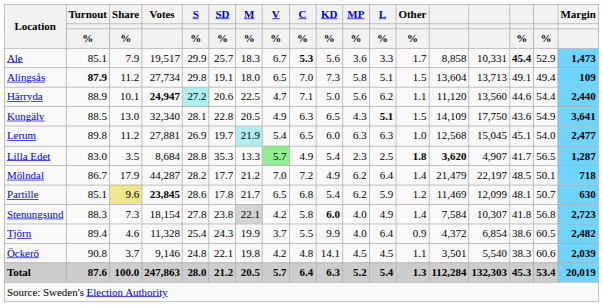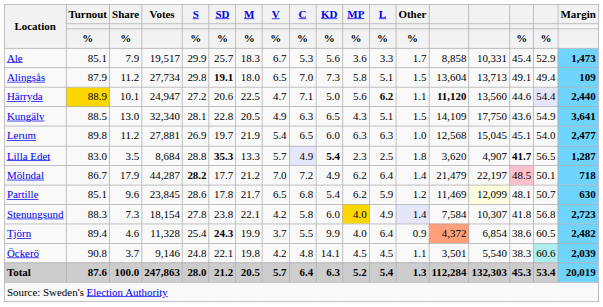(306, 58) bold -> (306, 58) normal
(522, 58) bold -> (522, 58) normal
(97, 77) bold -> (97, 77) normal
(224, 77) normal -> (224, 77) bold
(97, 97) no background -> (97, 97) gold background
(165, 97) bold -> (165, 97) normal
(197, 97) paleturquoise background -> (197, 97) no background
(386, 97) normal -> (386, 97) bold
(452, 97) normal -> (452, 97) bold
(546, 97) no background -> (546, 97) lavender background
(386, 116) bold -> (386, 116) normal
(250, 136) paleturquoise background -> (250, 136) no background
(224, 155) normal -> (224, 155) bold
(280, 155) lightgreen background -> (280, 155) no background
(306, 155) no background -> (306, 155) lavender background
(333, 155) normal -> (333, 155) bold
(420, 155) bold -> (420, 155) normal
(454, 155) bold -> (454, 155) normal
(522, 155) normal -> (522, 155) bold
(197, 175) normal -> (197, 175) bold
(522, 175) no background -> (522, 175) pink background
(132, 194) khaki background -> (132, 194) no background
(165, 194) bold -> (165, 194) normal
(492, 194) no background -> (492, 194) lightyellow background
(250, 214) lightgrey background -> (250, 214) no background
(333, 214) bold -> (333, 214) normal
(360, 214) no background -> (360, 214) gold background
(420, 214) no background -> (420, 214) lavender background
(224, 233) normal -> (224, 233) bold
(454, 233) no background -> (454, 233) lightsalmon background
(546, 253) no background -> (546, 253) paleturquoise background
